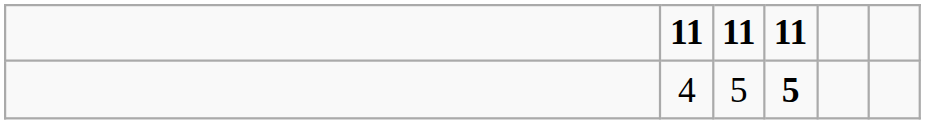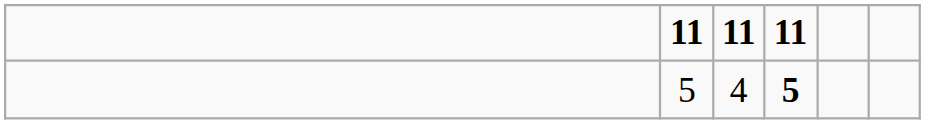(687, 88) 4 -> (687, 88) 5
(739, 88) 5 -> (739, 88) 4
